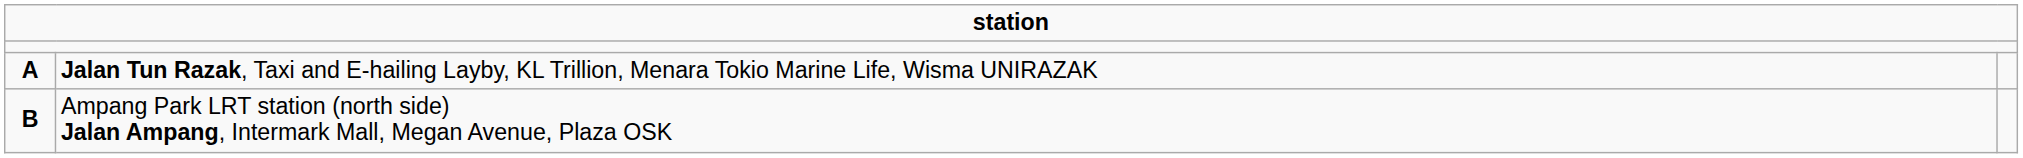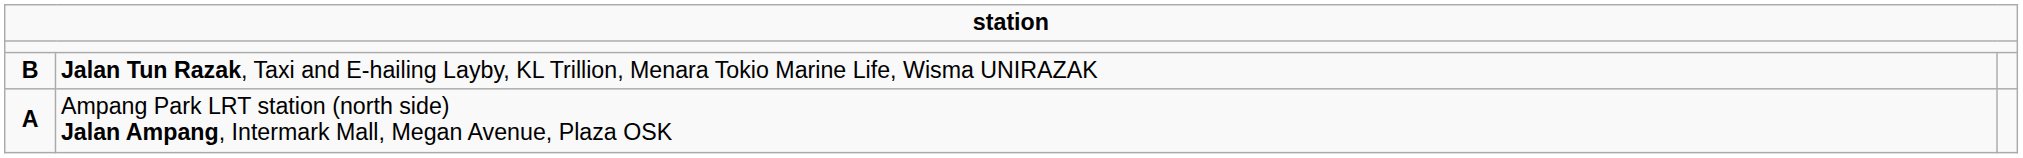(30, 70) A -> (30, 70) B
(30, 120) B -> (30, 120) A
